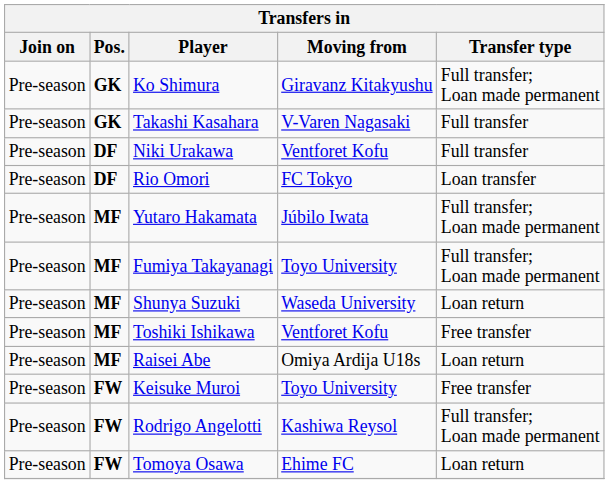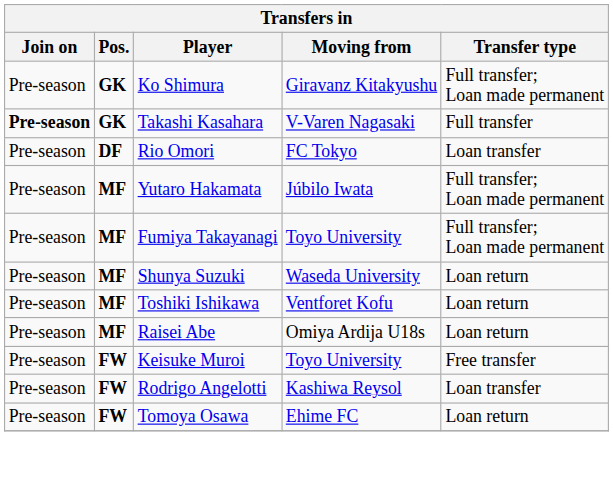(47, 123) normal -> (49, 123) bold
- row: (183, 151)
(486, 332) Free transfer -> (487, 303) Loan return
(520, 426) Full transfer; Loan made permanent -> (493, 388) Loan transfer
